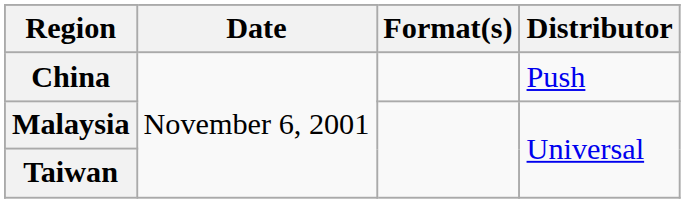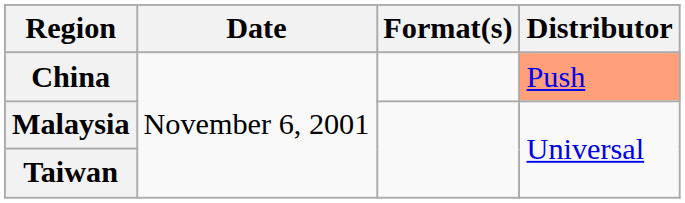(556, 76) no background -> (556, 76) lightsalmon background
